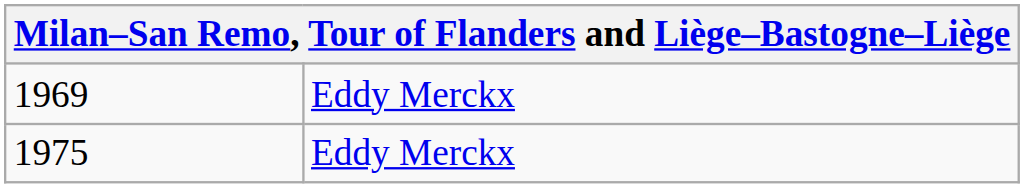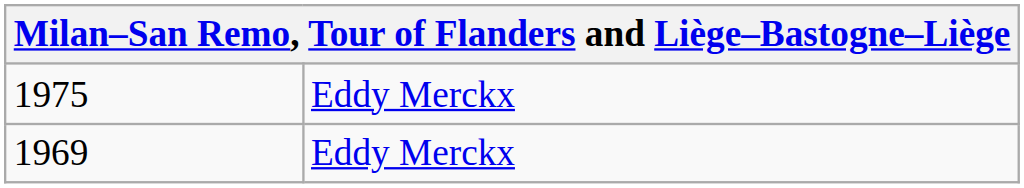rows swapped: (51, 93) <-> (51, 152)
